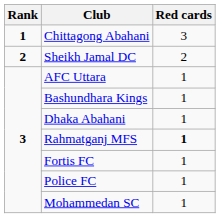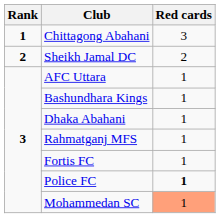(184, 139) bold -> (184, 139) normal
(184, 181) normal -> (184, 181) bold
(184, 202) no background -> (184, 202) lightsalmon background
